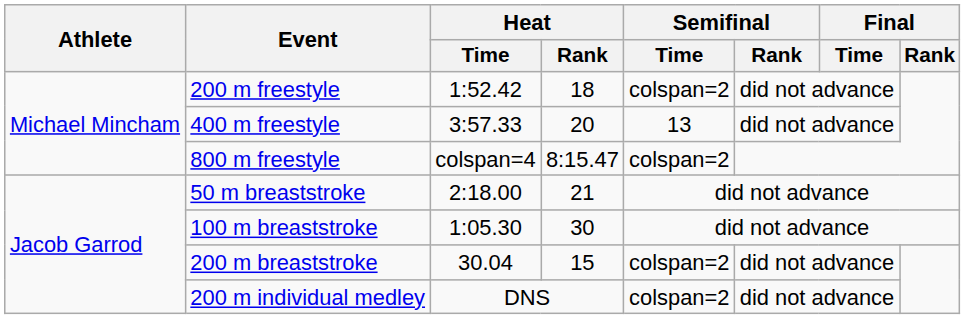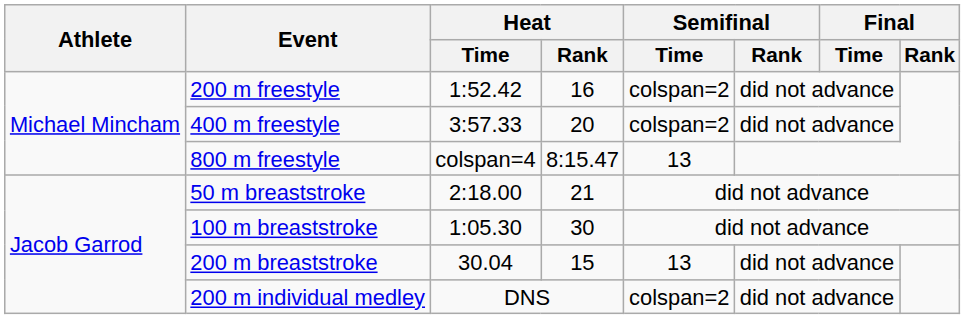(582, 90) 18 -> (582, 90) 16
(679, 124) 13 -> (679, 124) colspan=2
(679, 159) colspan=2 -> (679, 159) 13
(679, 263) colspan=2 -> (679, 263) 13
